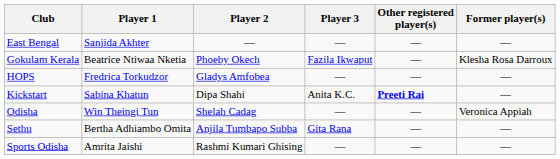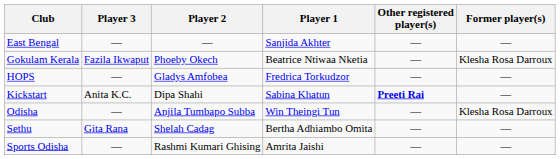columns swapped: (138, 19) <-> (340, 19)
(226, 111) Shelah Cadag -> (205, 111) Anjila Tumbapo Subba
(495, 111) Veronica Appiah -> (506, 111) Klesha Rosa Darroux
(247, 128) Anjila Tumbapo Subba -> (184, 128) Shelah Cadag
